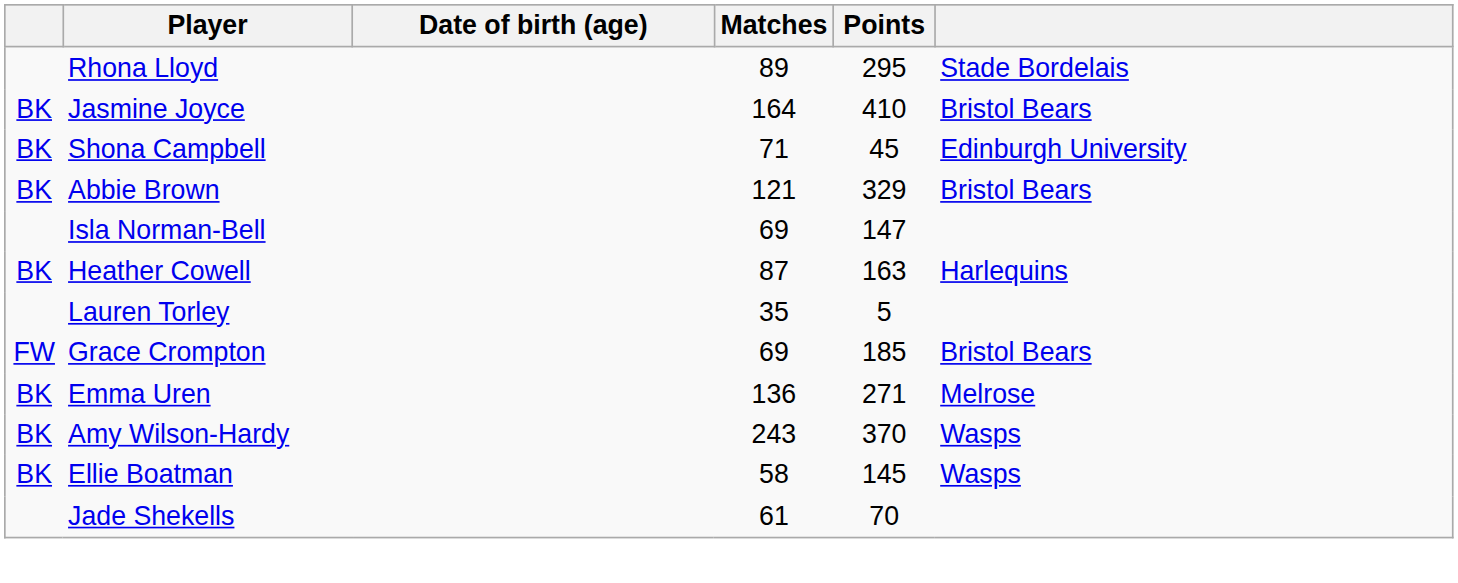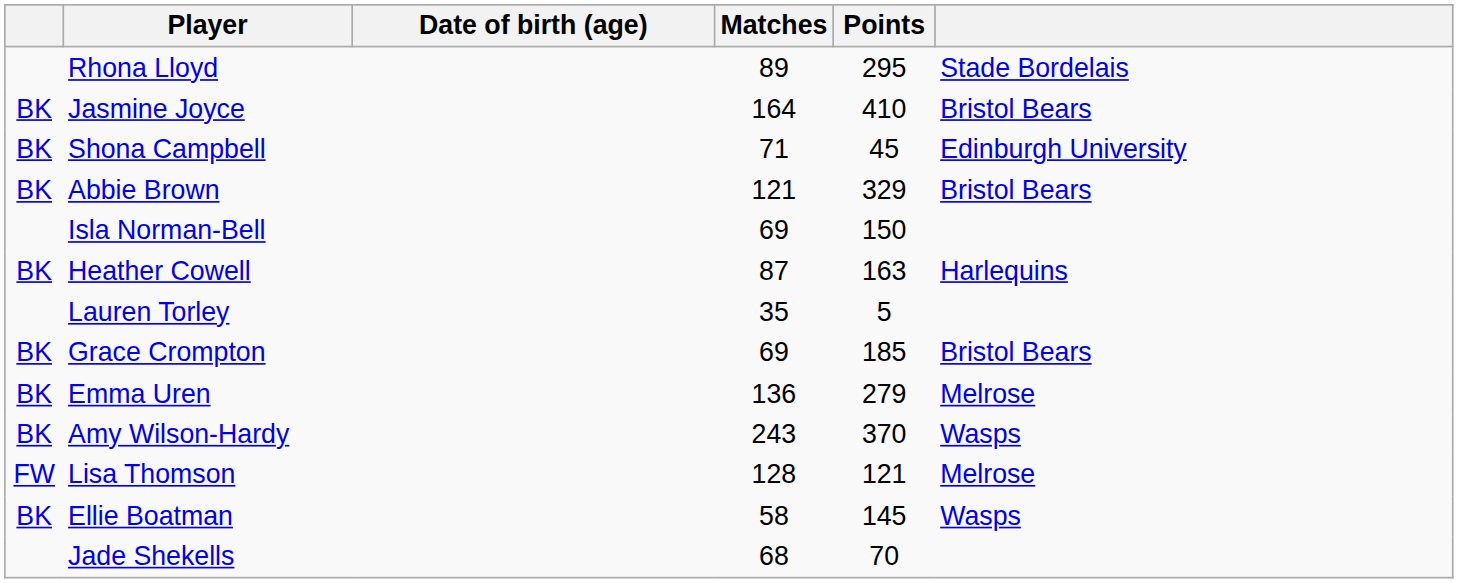(884, 230) 147 -> (884, 230) 150
(34, 353) FW -> (34, 353) BK
(884, 393) 271 -> (884, 393) 279
+ row: (152, 475)
(774, 515) 61 -> (774, 556) 68
